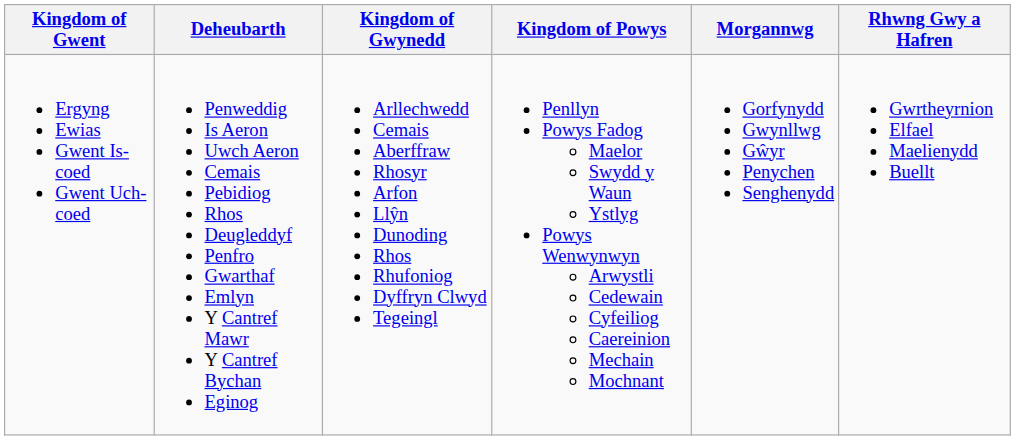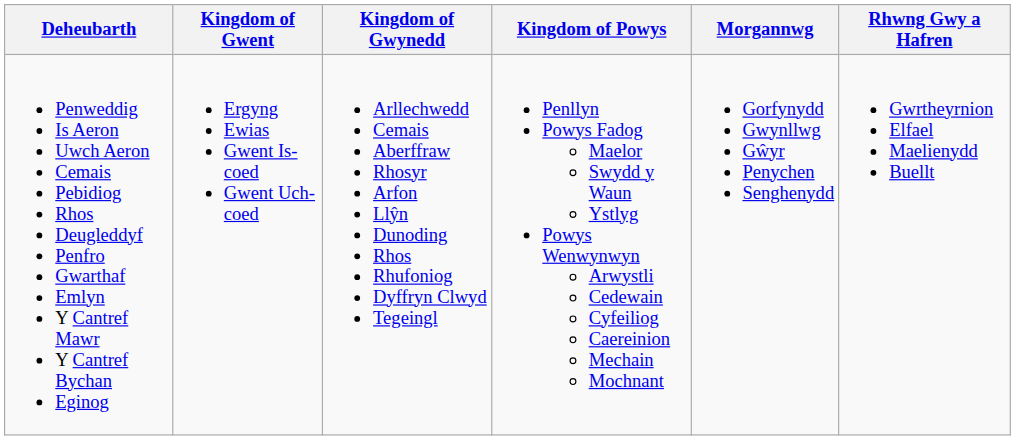columns swapped: (238, 29) <-> (79, 29)
